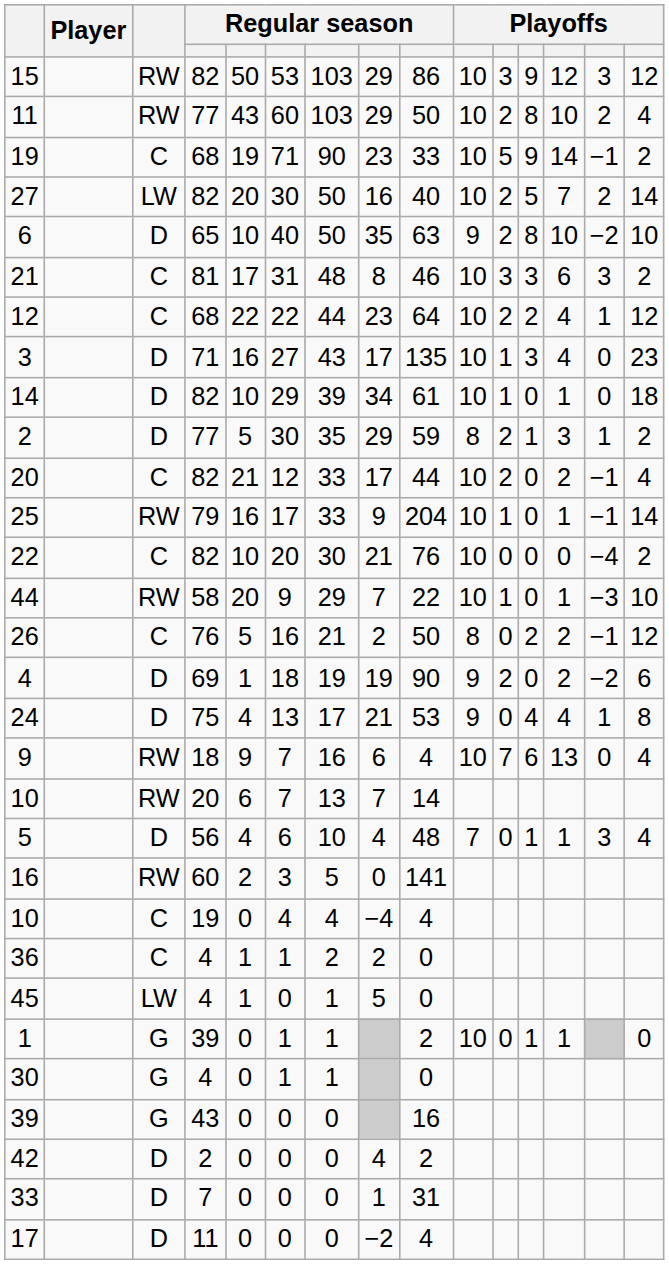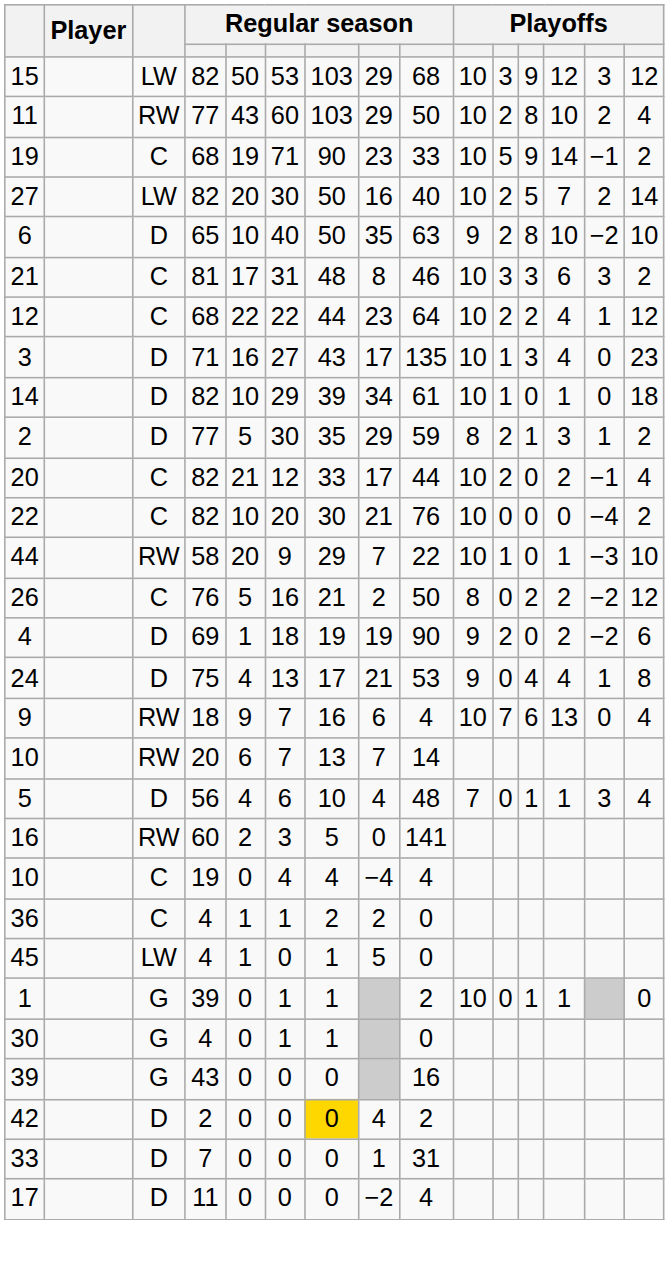(159, 76) RW -> (159, 76) LW
(426, 76) 86 -> (426, 76) 68
- row: (25, 517)
(604, 637) −1 -> (604, 597) −2
(332, 1158) no background -> (332, 1118) gold background
